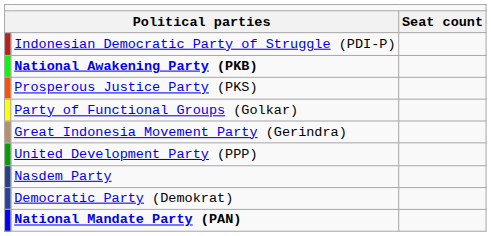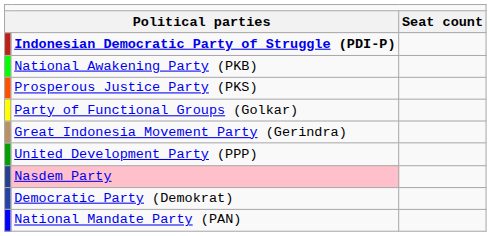(205, 44) normal -> (205, 44) bold
(136, 66) bold -> (136, 66) normal
(63, 176) no background -> (63, 176) pink background
(128, 220) bold -> (128, 220) normal
